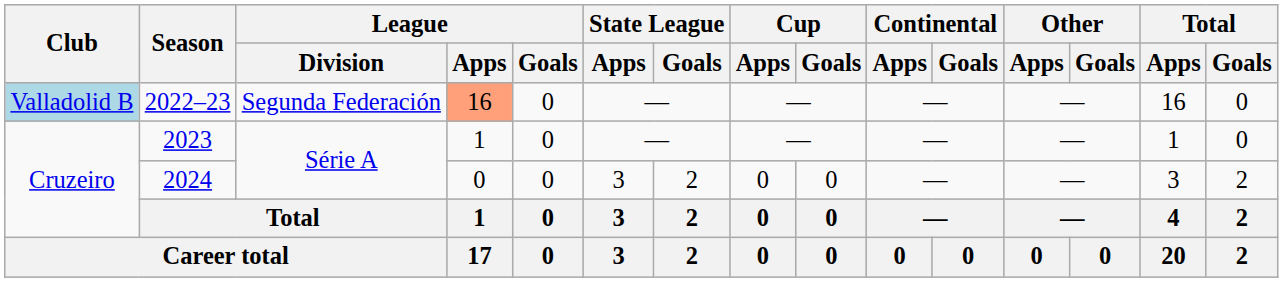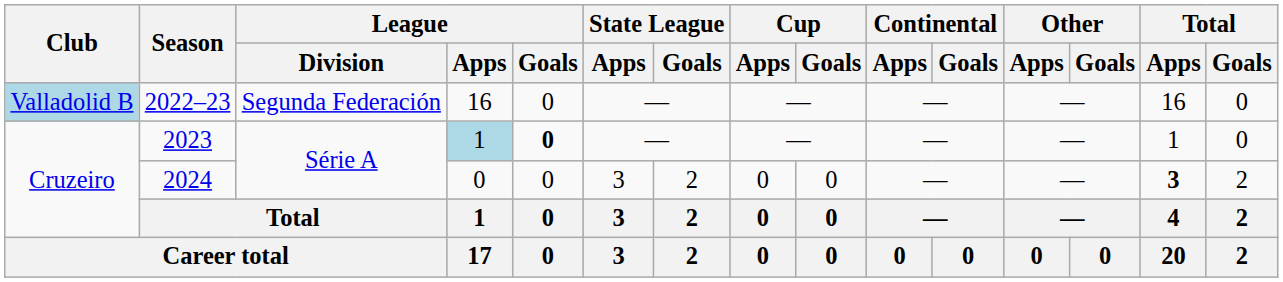(479, 101) lightsalmon background -> (479, 101) no background
(479, 140) no background -> (479, 140) lightblue background
(548, 140) normal -> (548, 140) bold
(1173, 179) normal -> (1173, 179) bold
